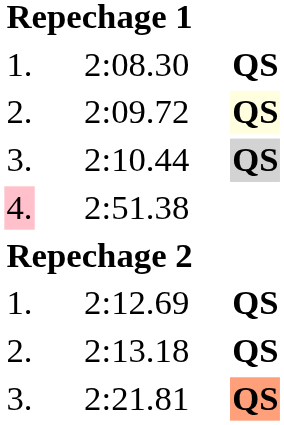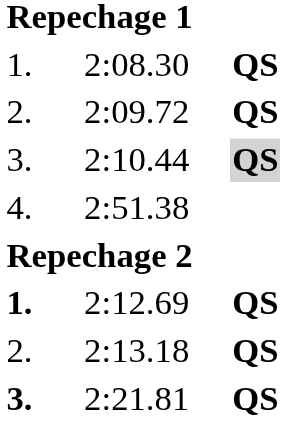(255, 111) lightyellow background -> (255, 111) no background
(20, 207) pink background -> (20, 207) no background
(20, 302) normal -> (20, 302) bold
(20, 398) normal -> (20, 398) bold
(255, 398) lightsalmon background -> (255, 398) no background
